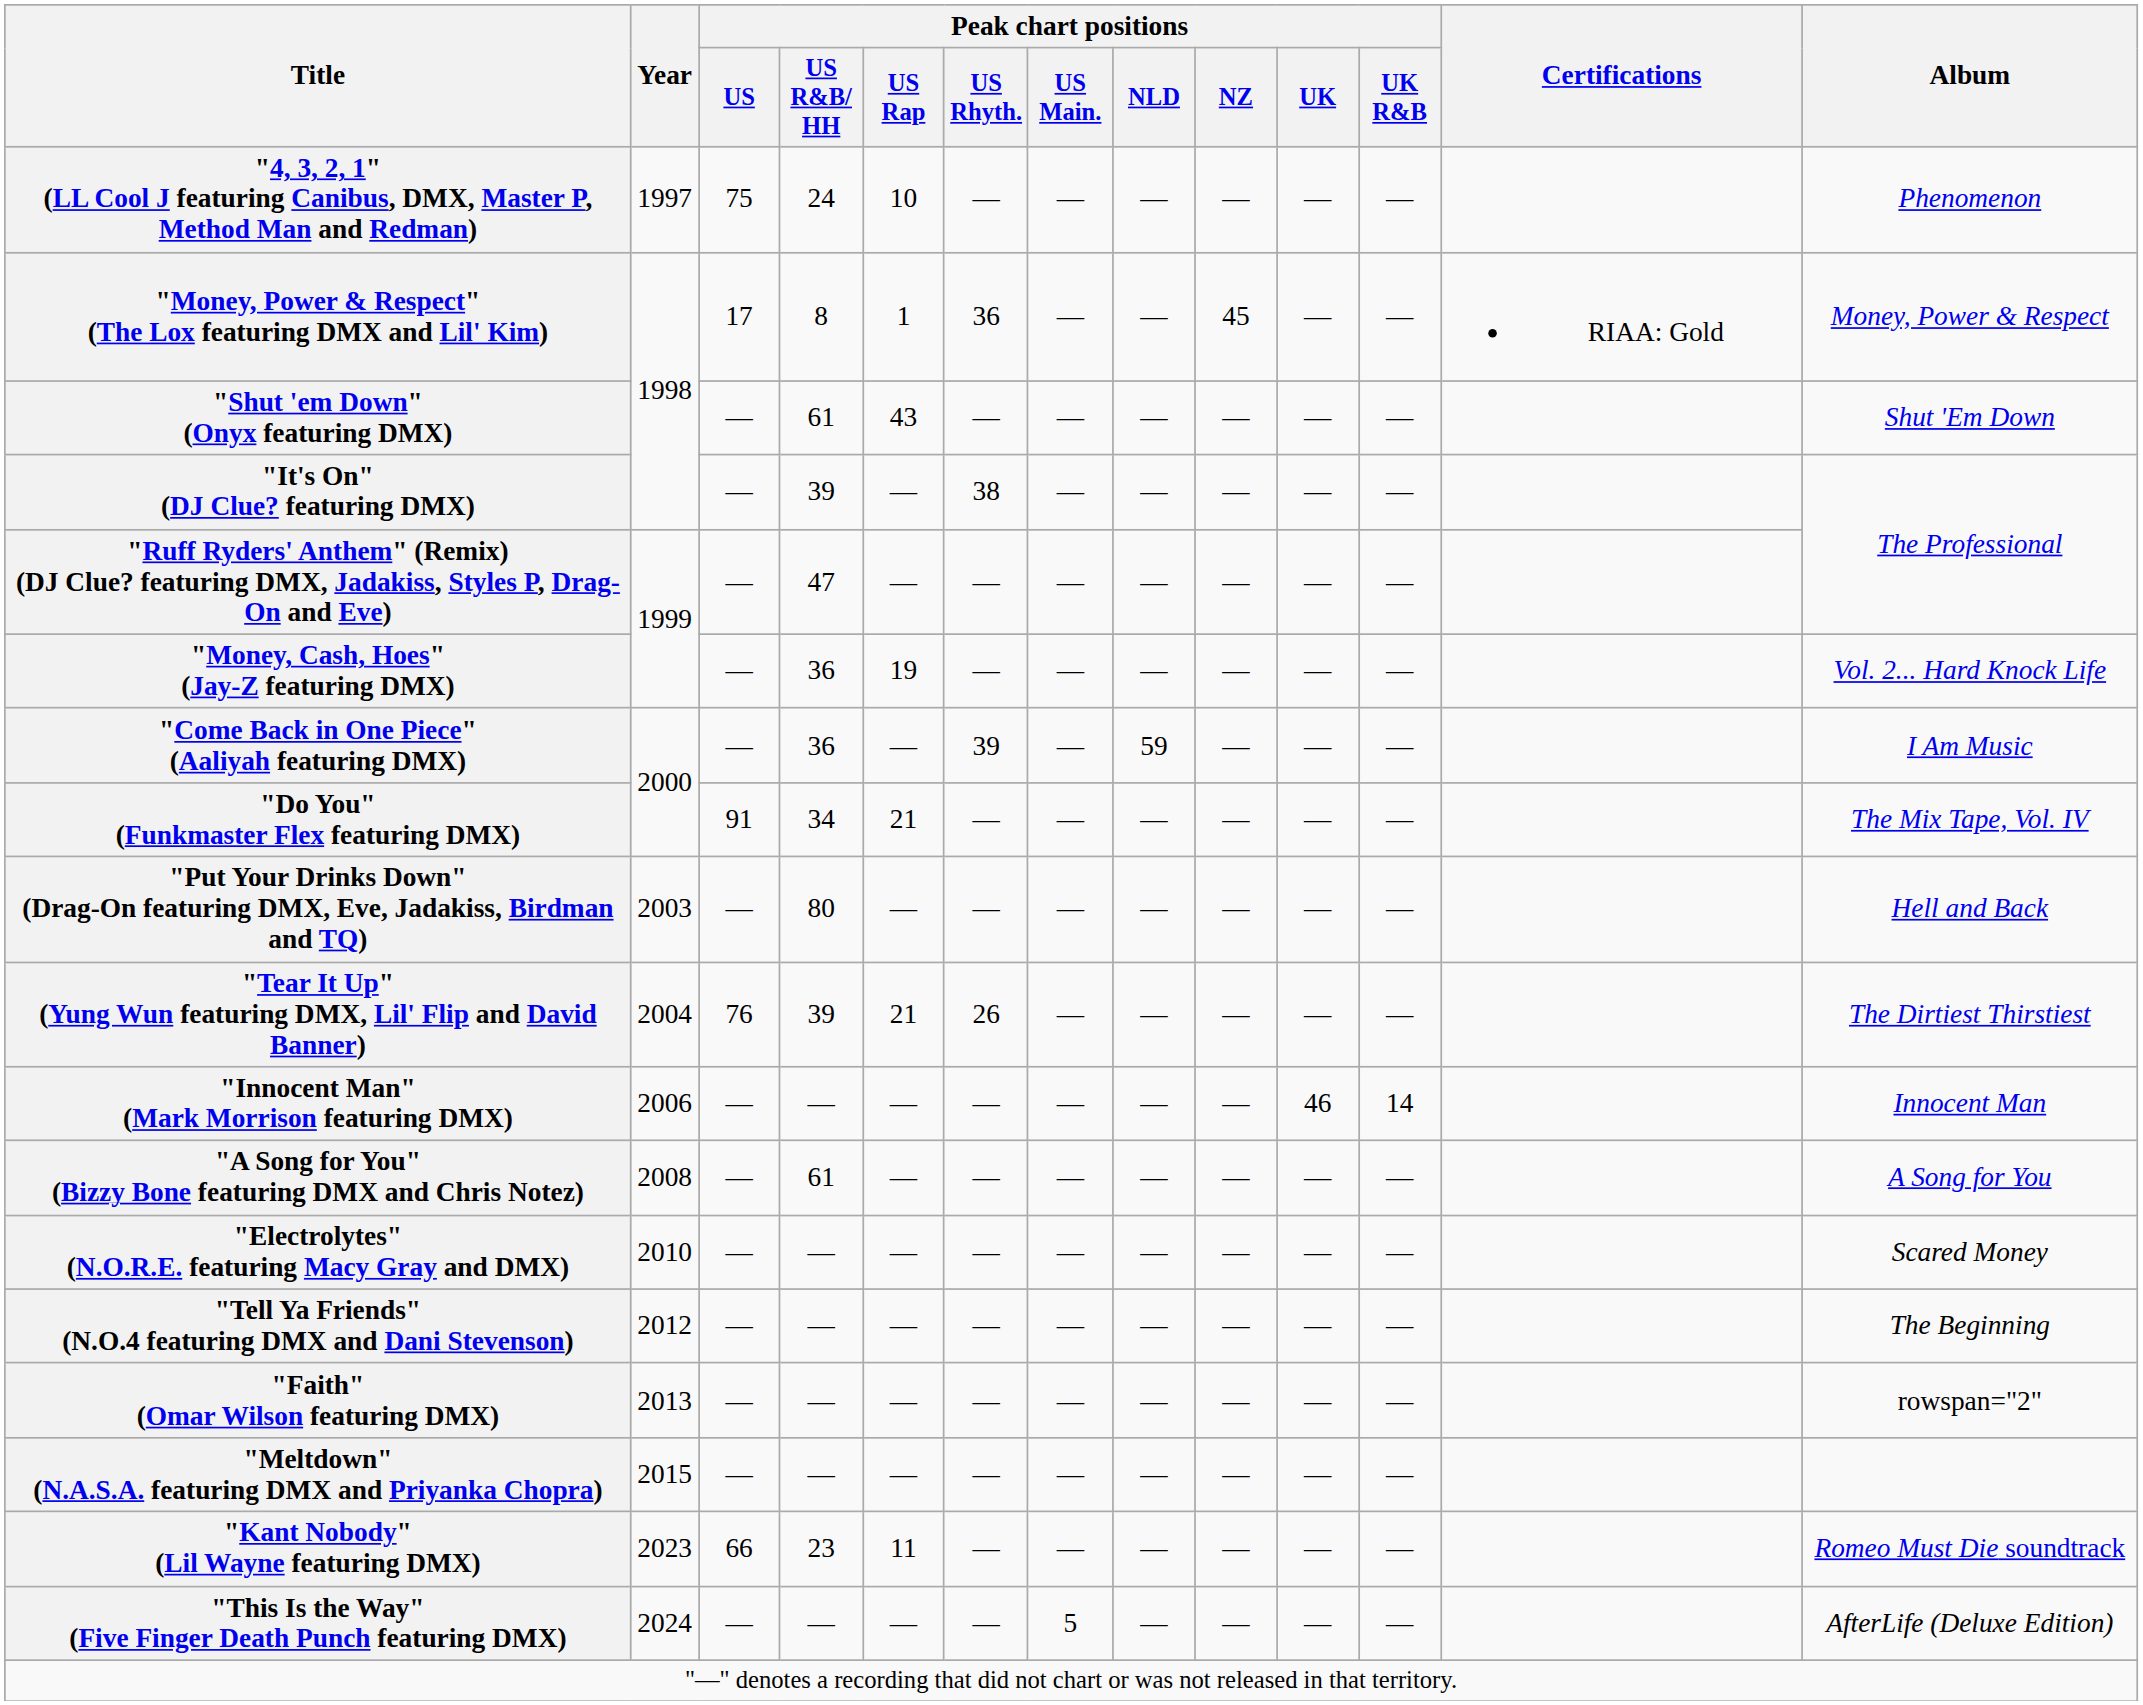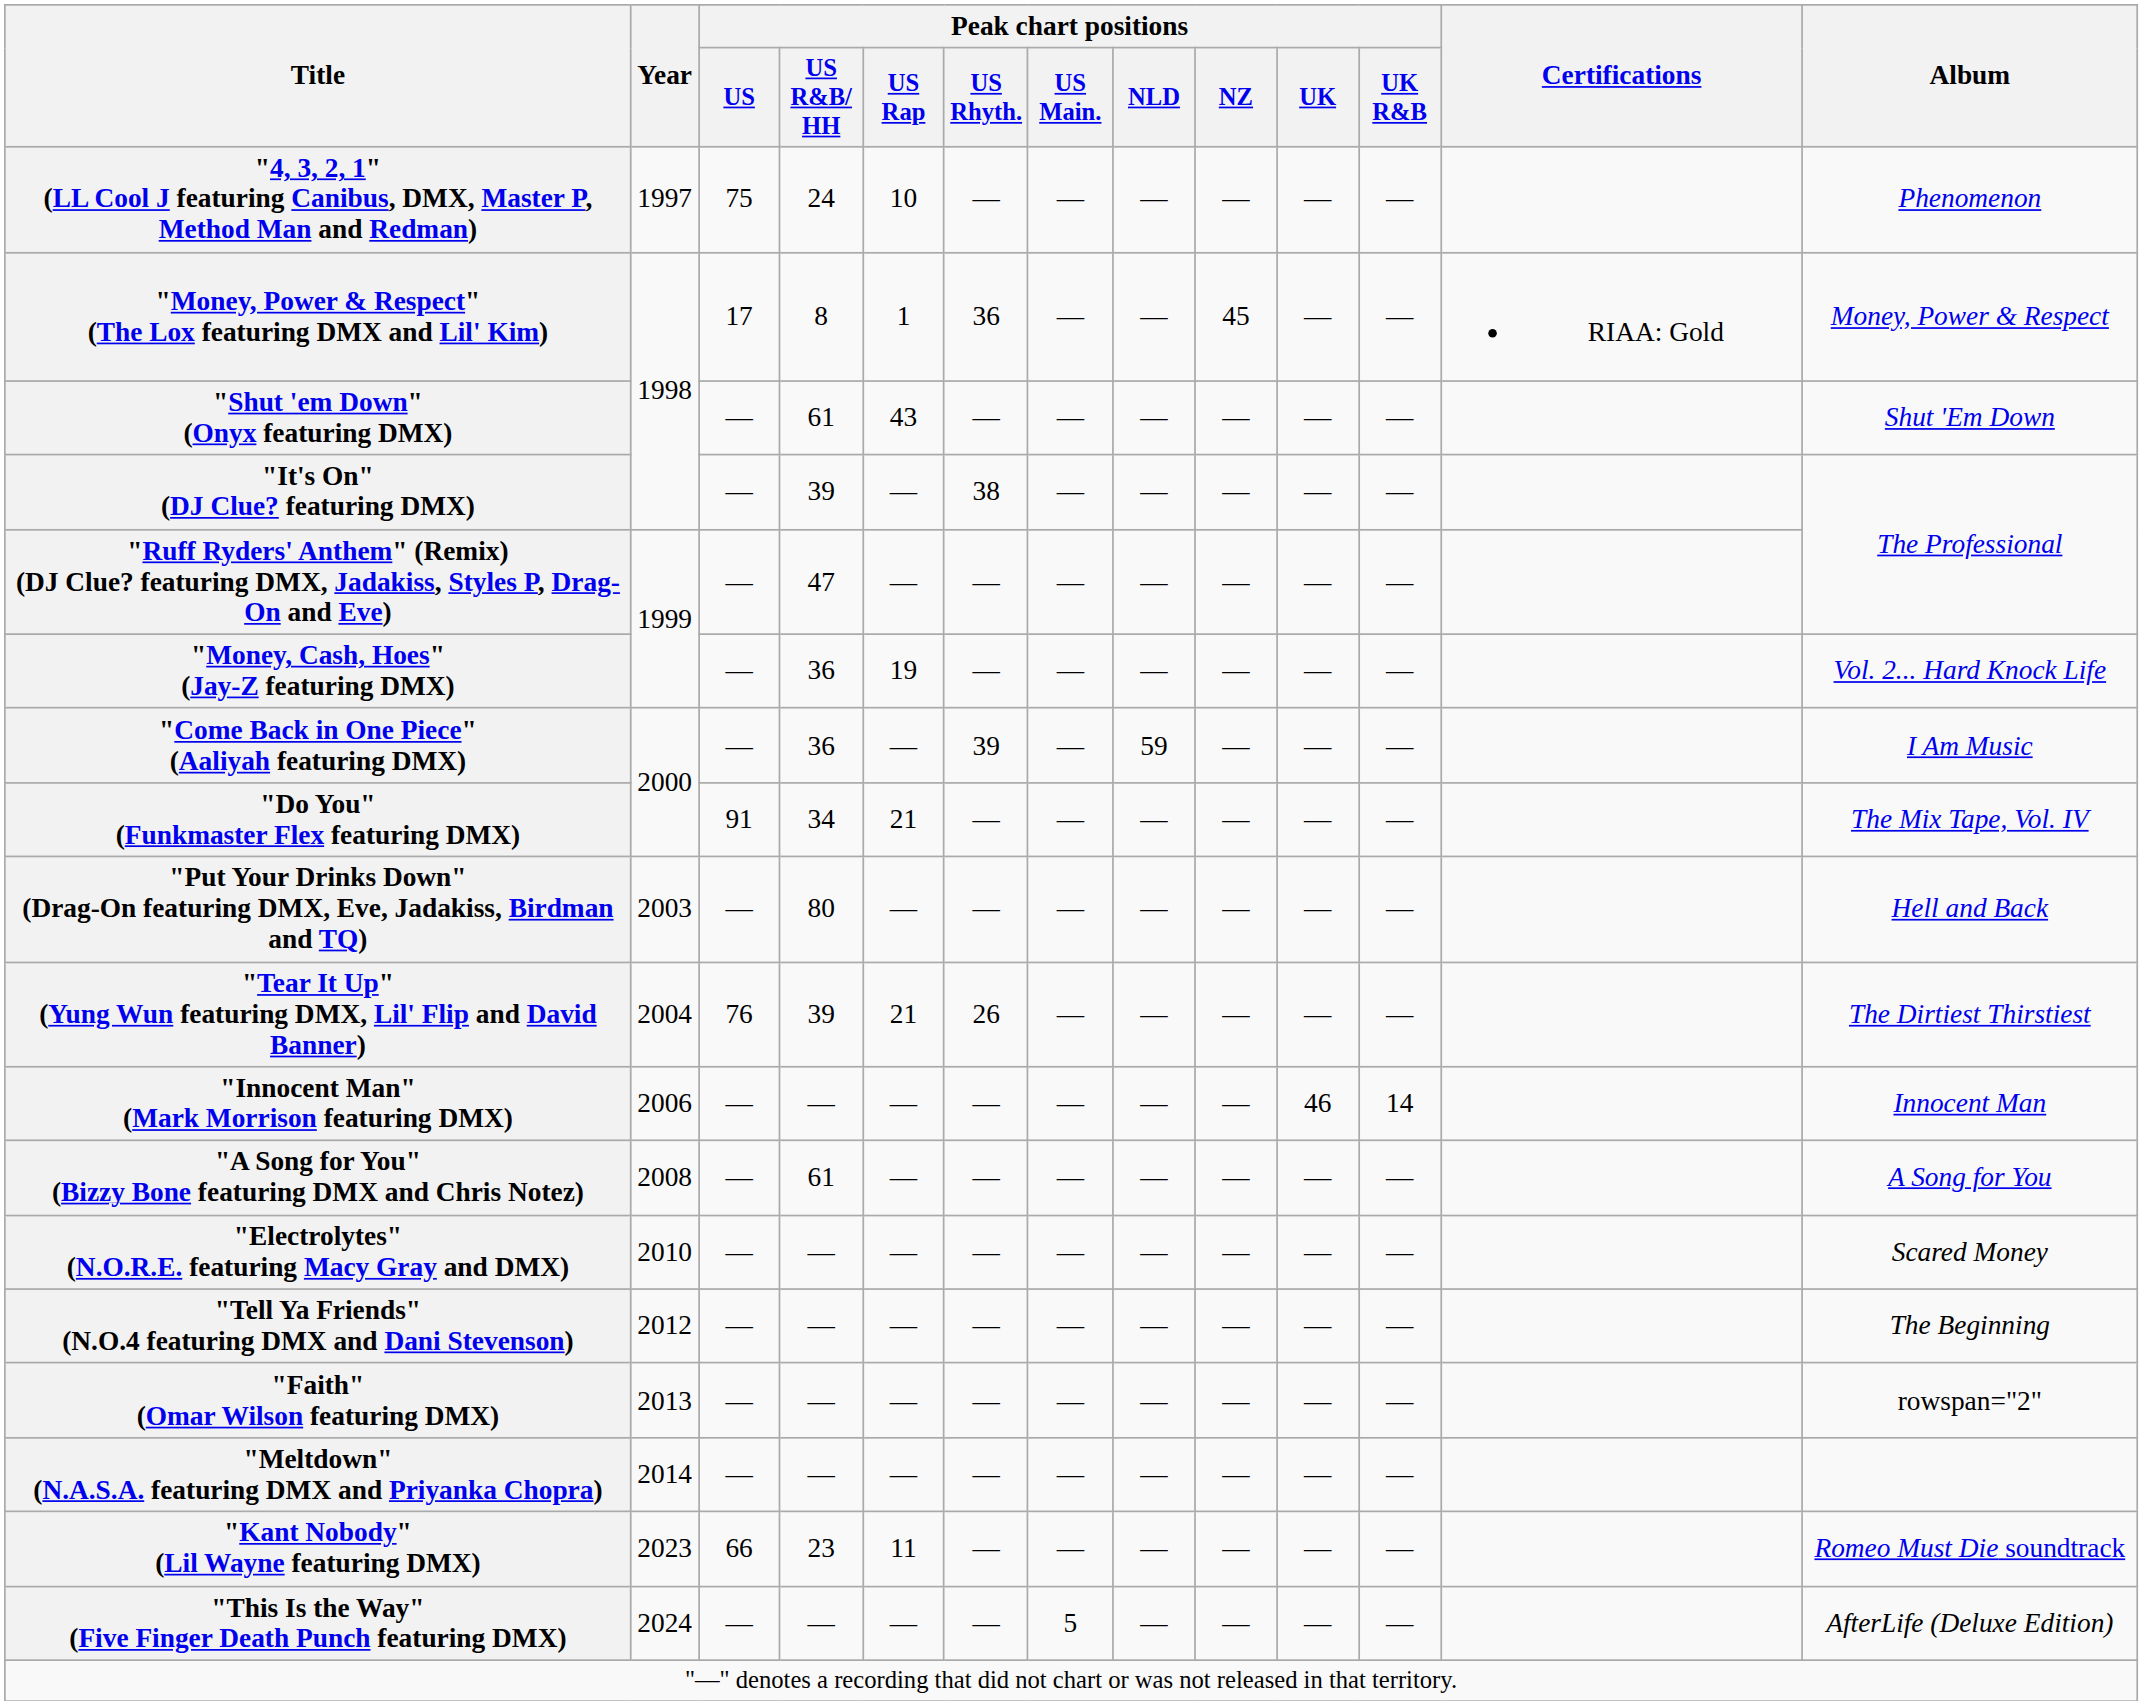(665, 1474) 2015 -> (665, 1474) 2014
